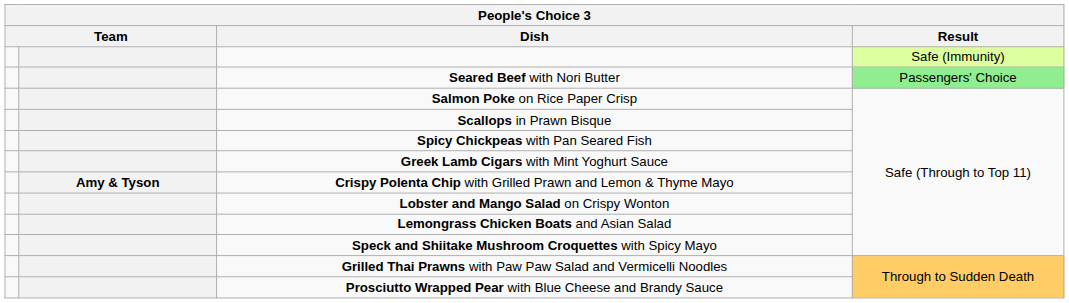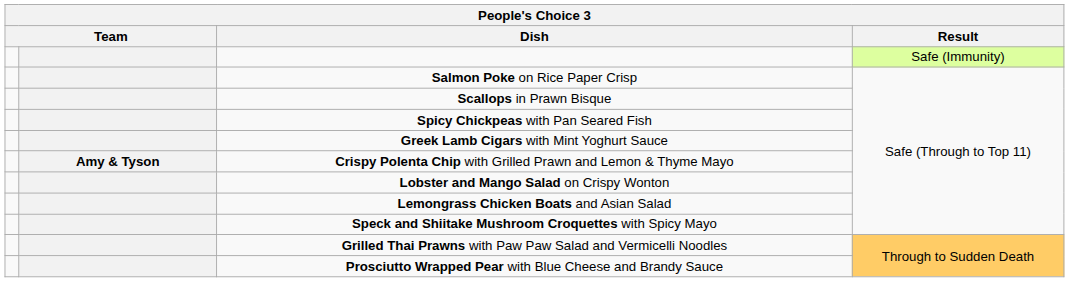- row: (534, 78)
